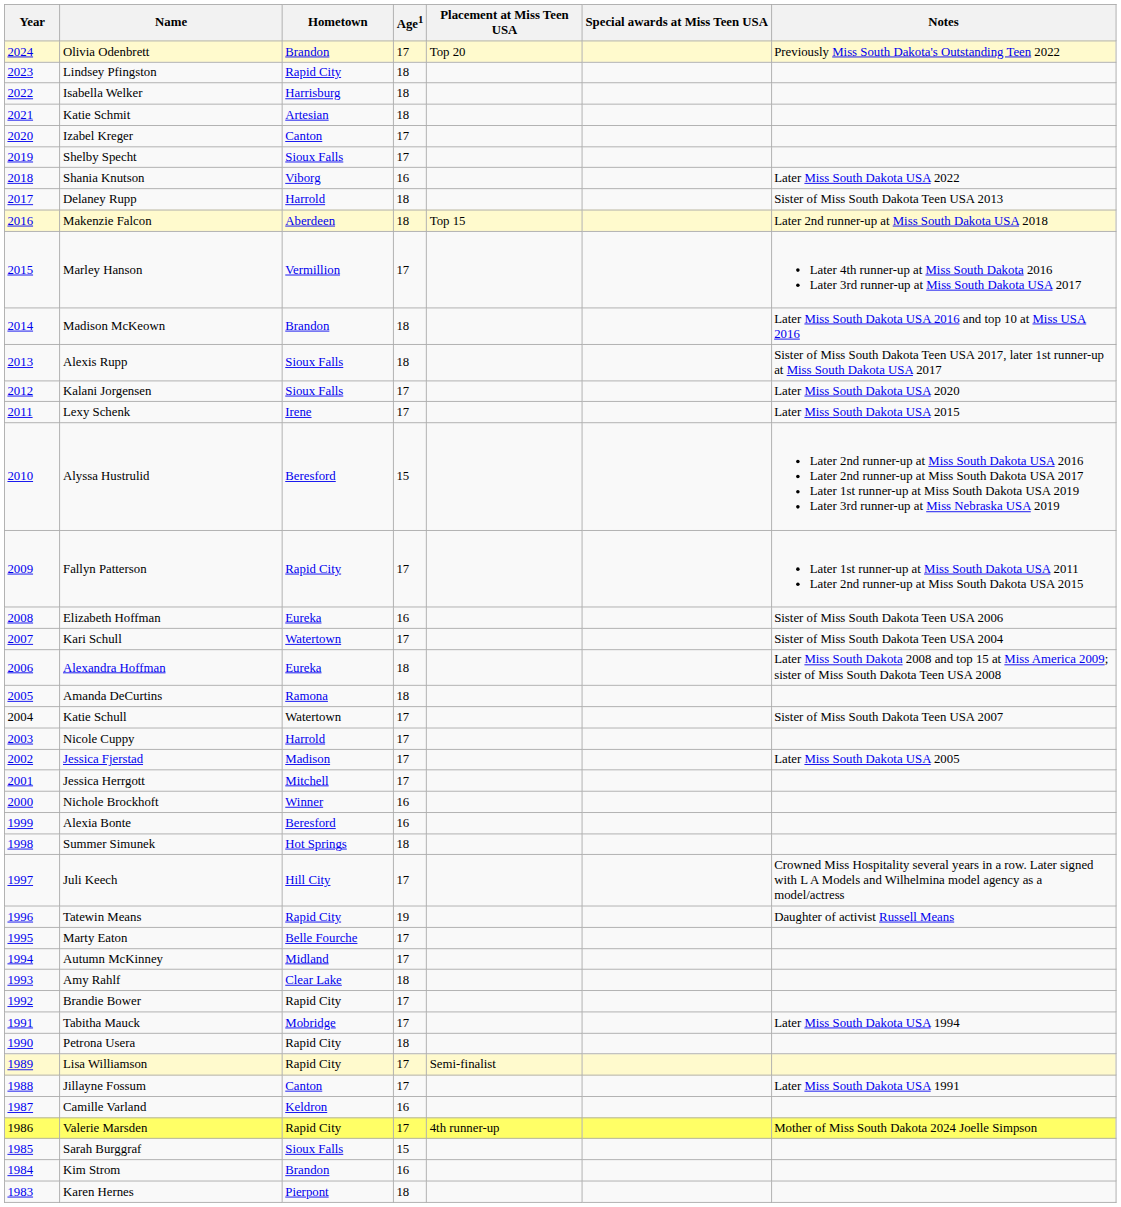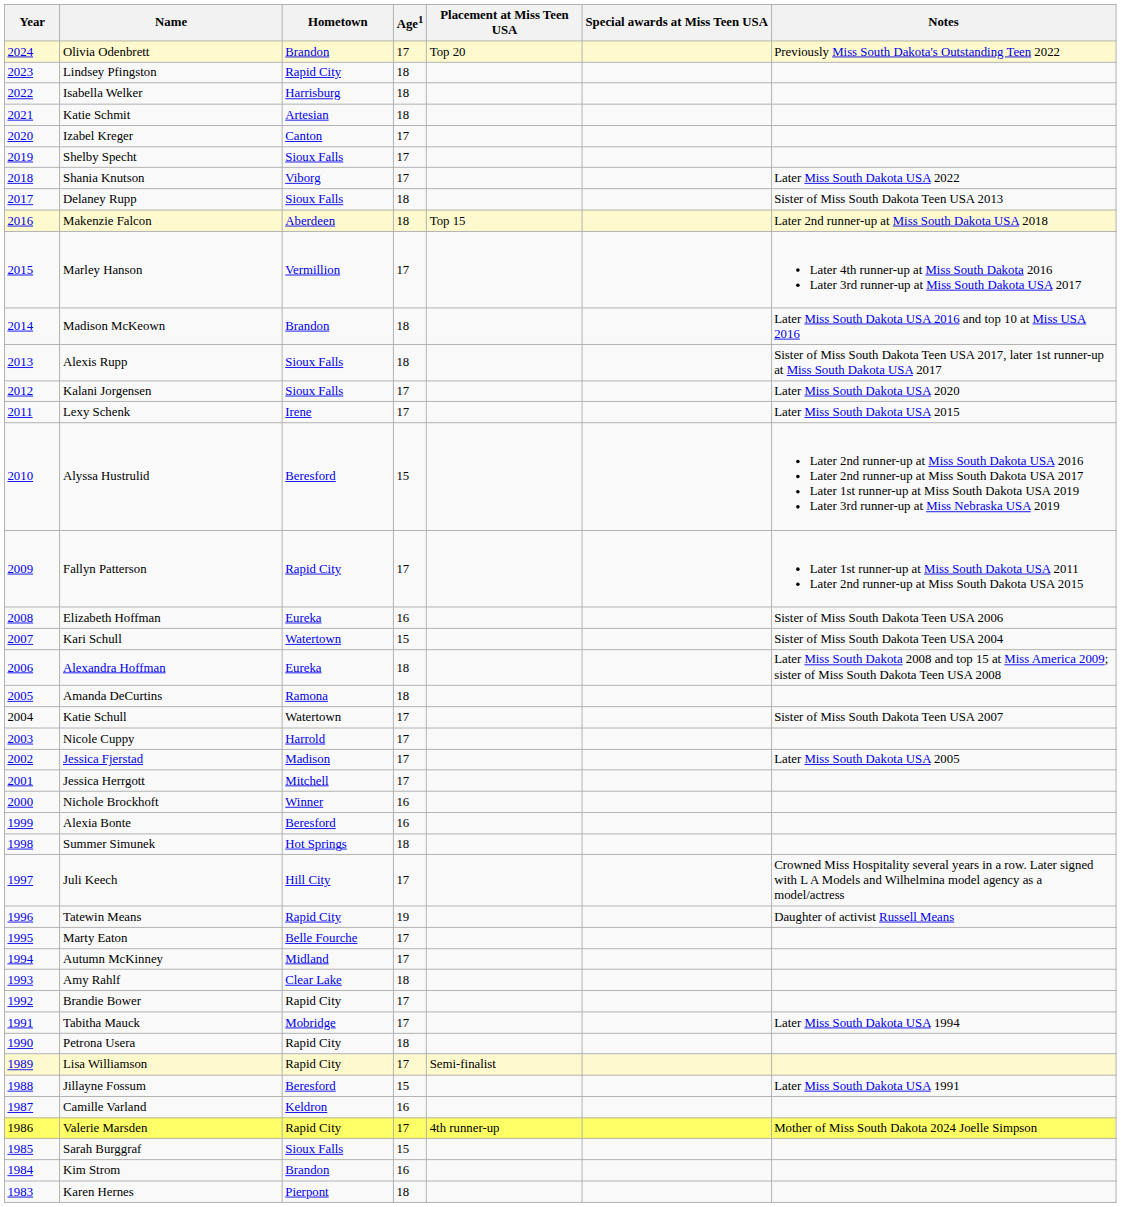(403, 178) 16 -> (403, 178) 17
(305, 199) Harrold -> (314, 199) Sioux Falls
(403, 639) 17 -> (403, 639) 15
(304, 1086) Canton -> (311, 1086) Beresford
(403, 1086) 17 -> (403, 1086) 15
